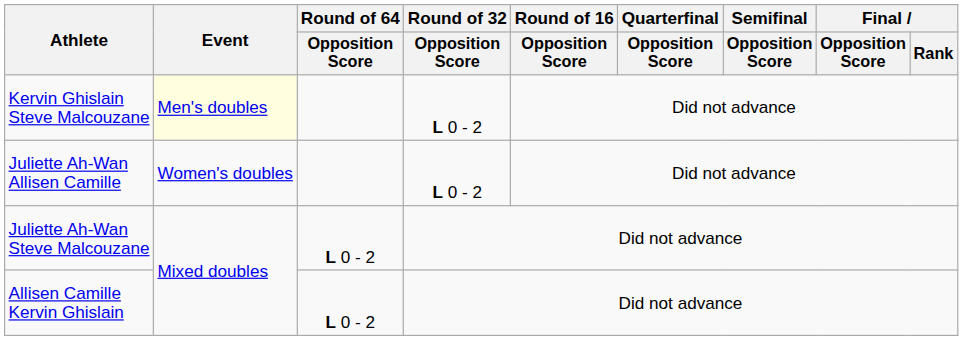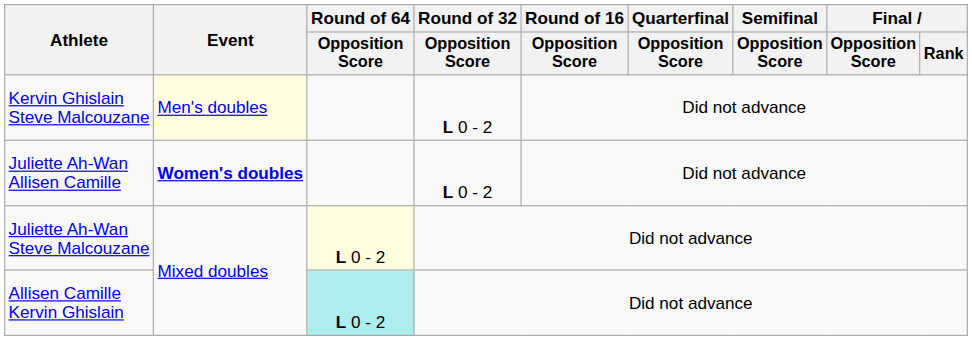(225, 173) normal -> (230, 173) bold
(350, 257) no background -> (361, 257) lightyellow background
(350, 323) no background -> (361, 323) paleturquoise background
